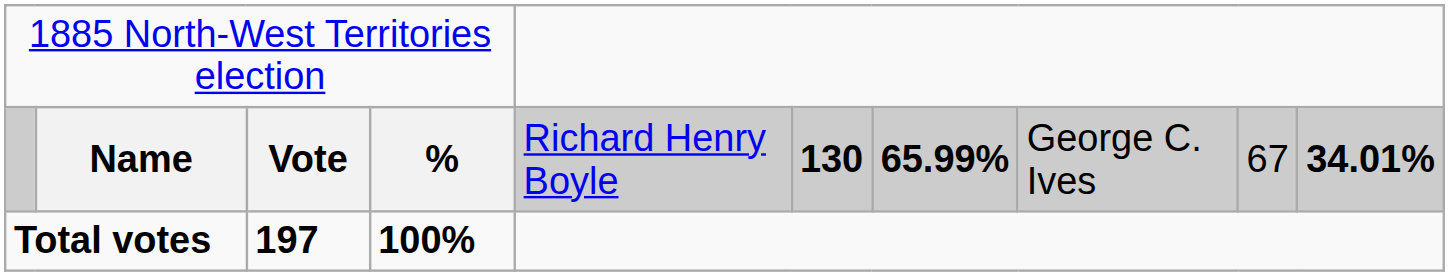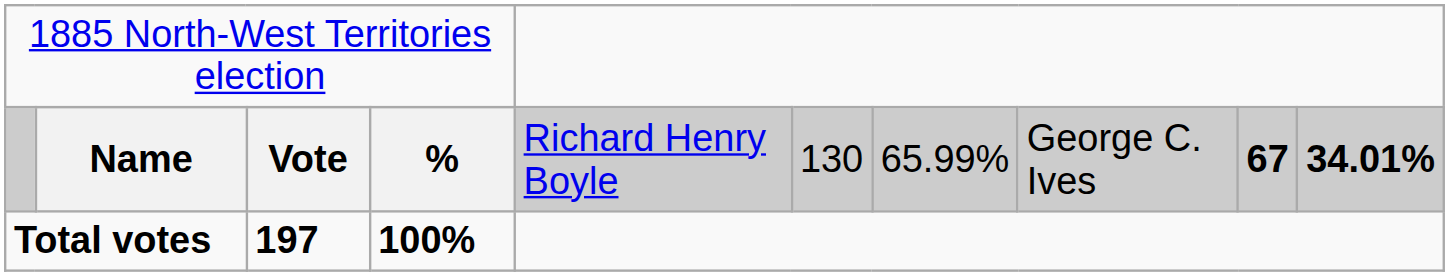(832, 158) bold -> (832, 158) normal
(945, 158) bold -> (945, 158) normal
(1268, 158) normal -> (1268, 158) bold
